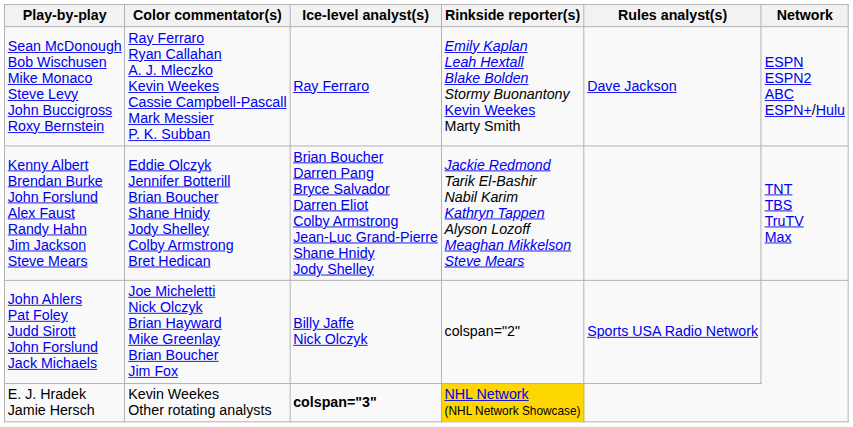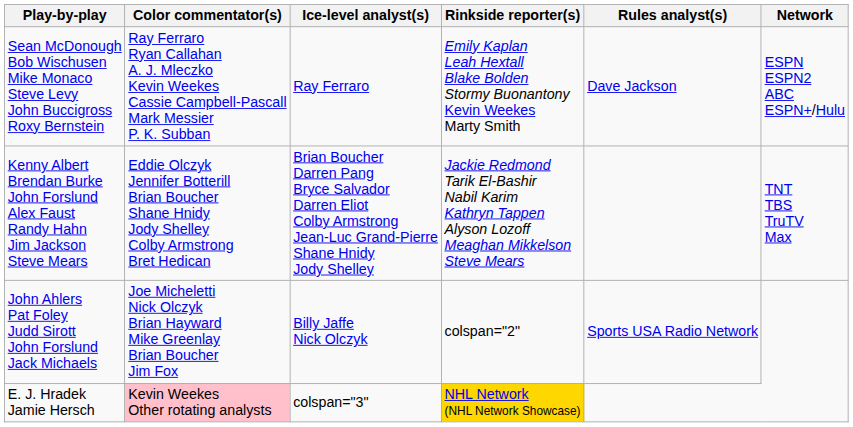(200, 402) no background -> (200, 402) pink background
(335, 402) bold -> (331, 402) normal
